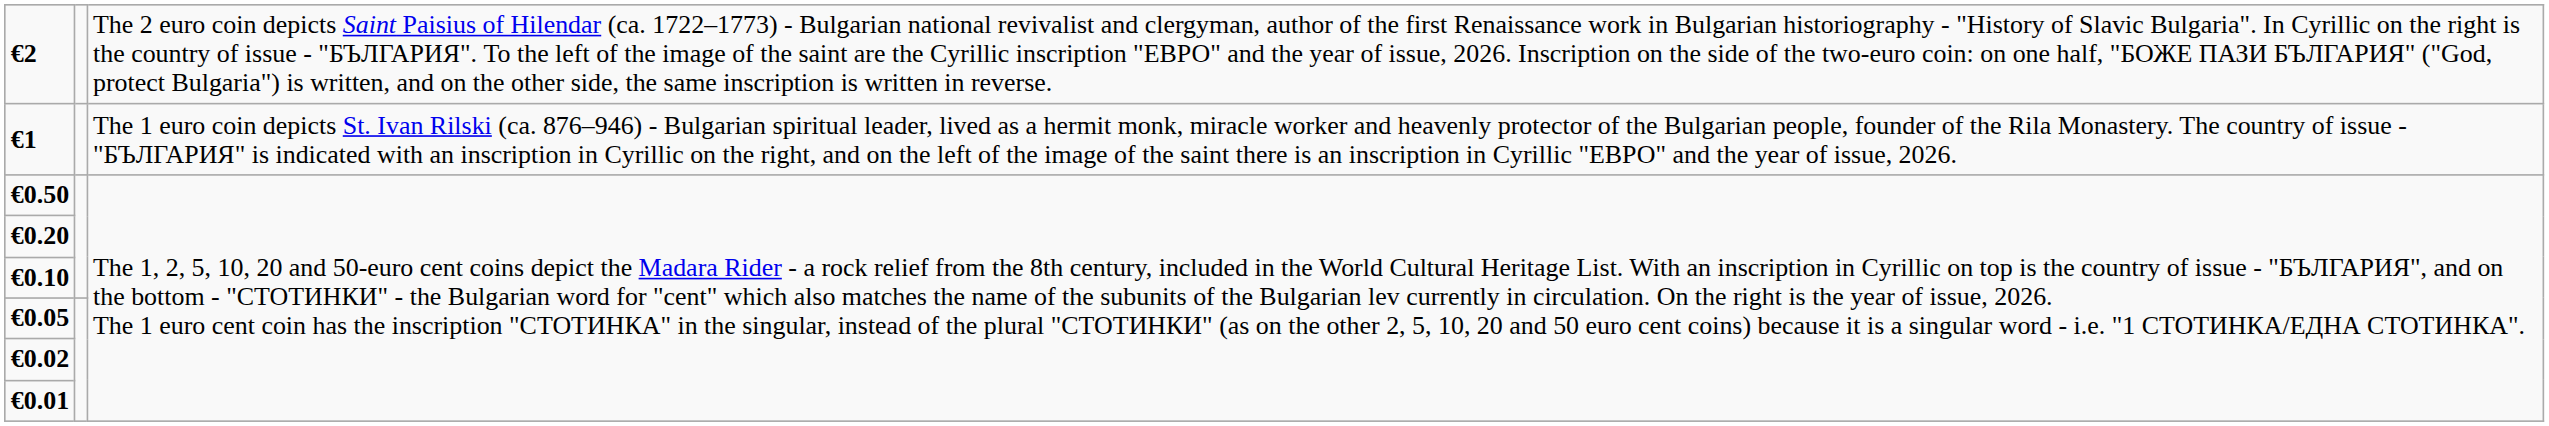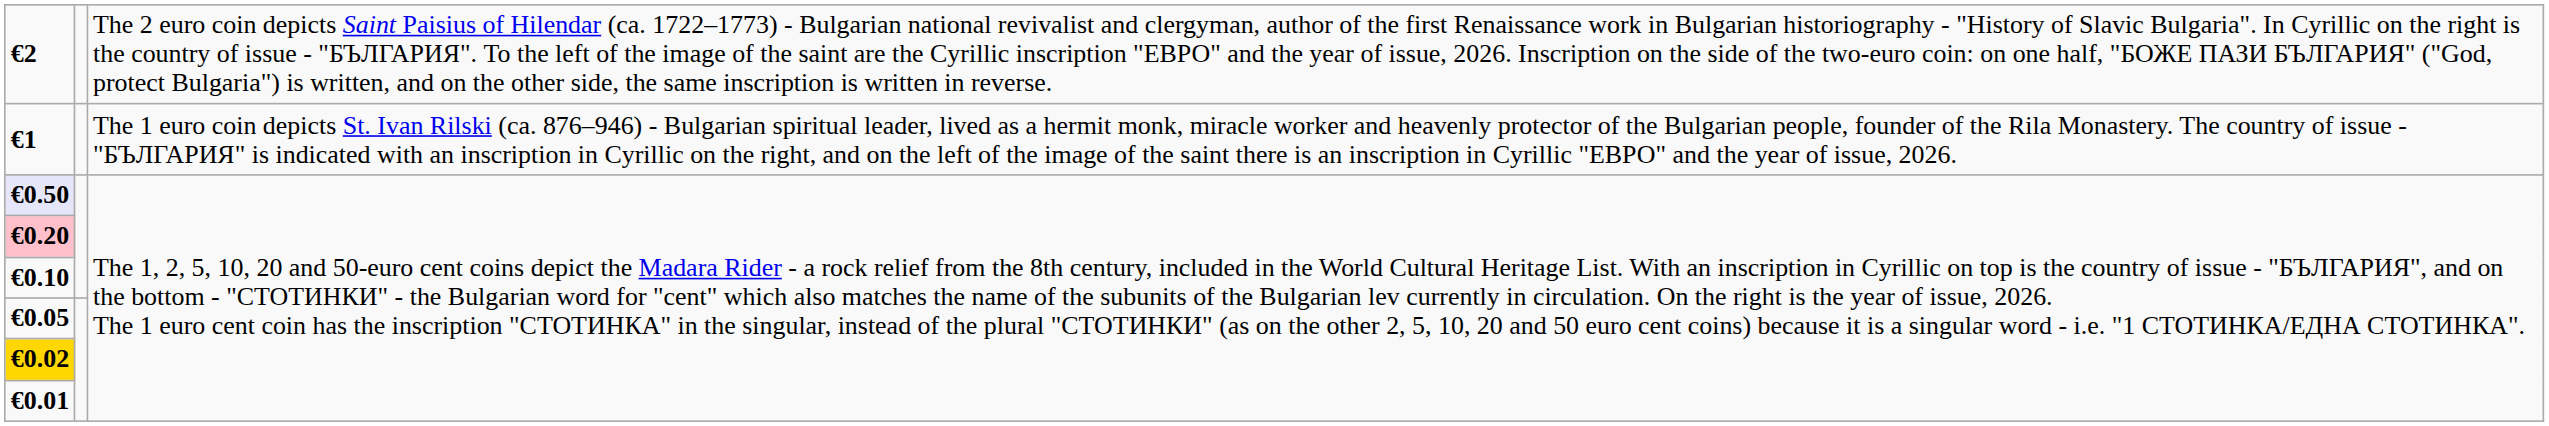(40, 194) no background -> (40, 194) lavender background
(40, 235) no background -> (40, 235) pink background
(40, 359) no background -> (40, 359) gold background
